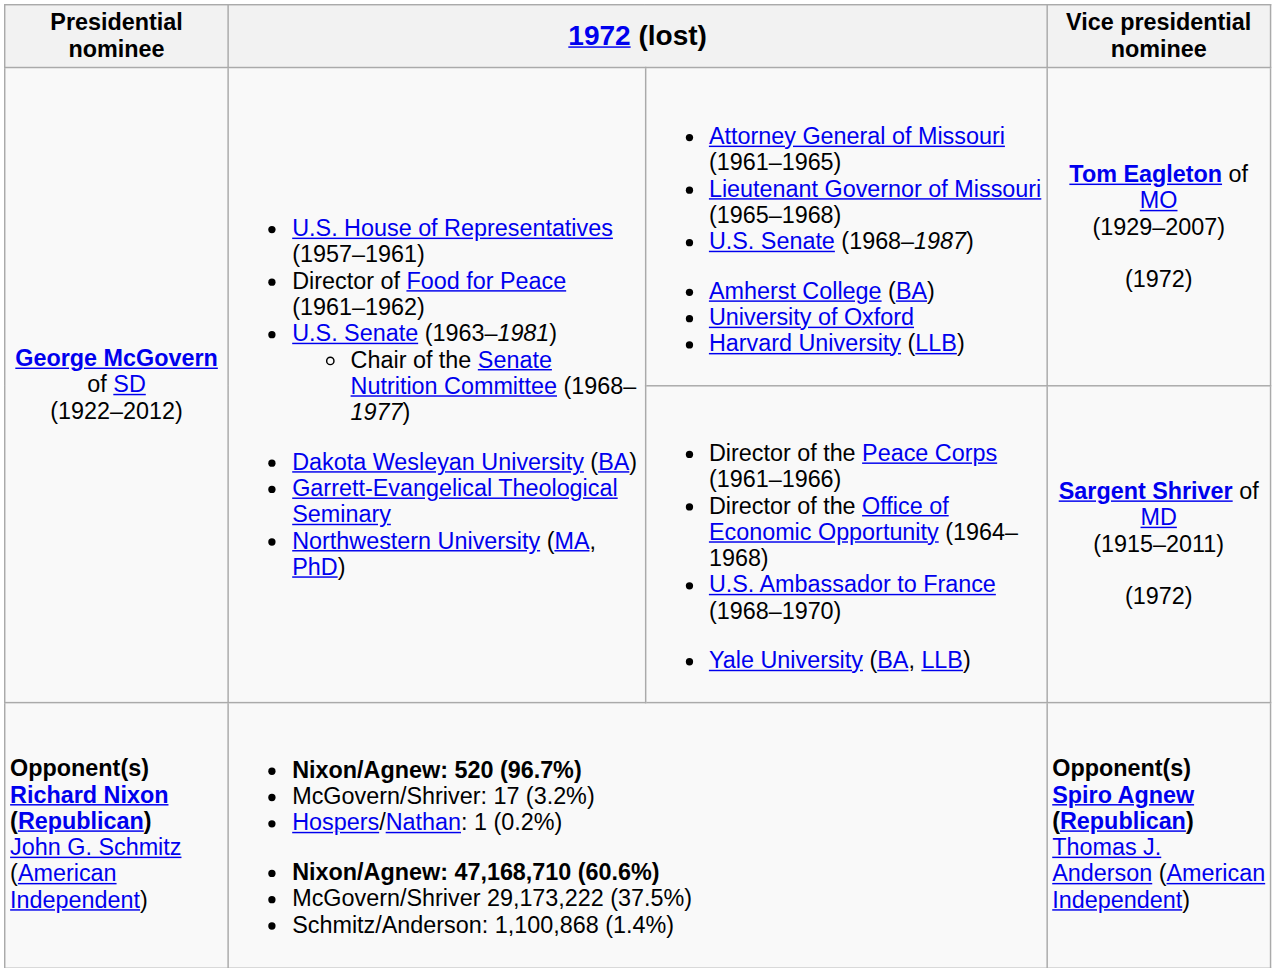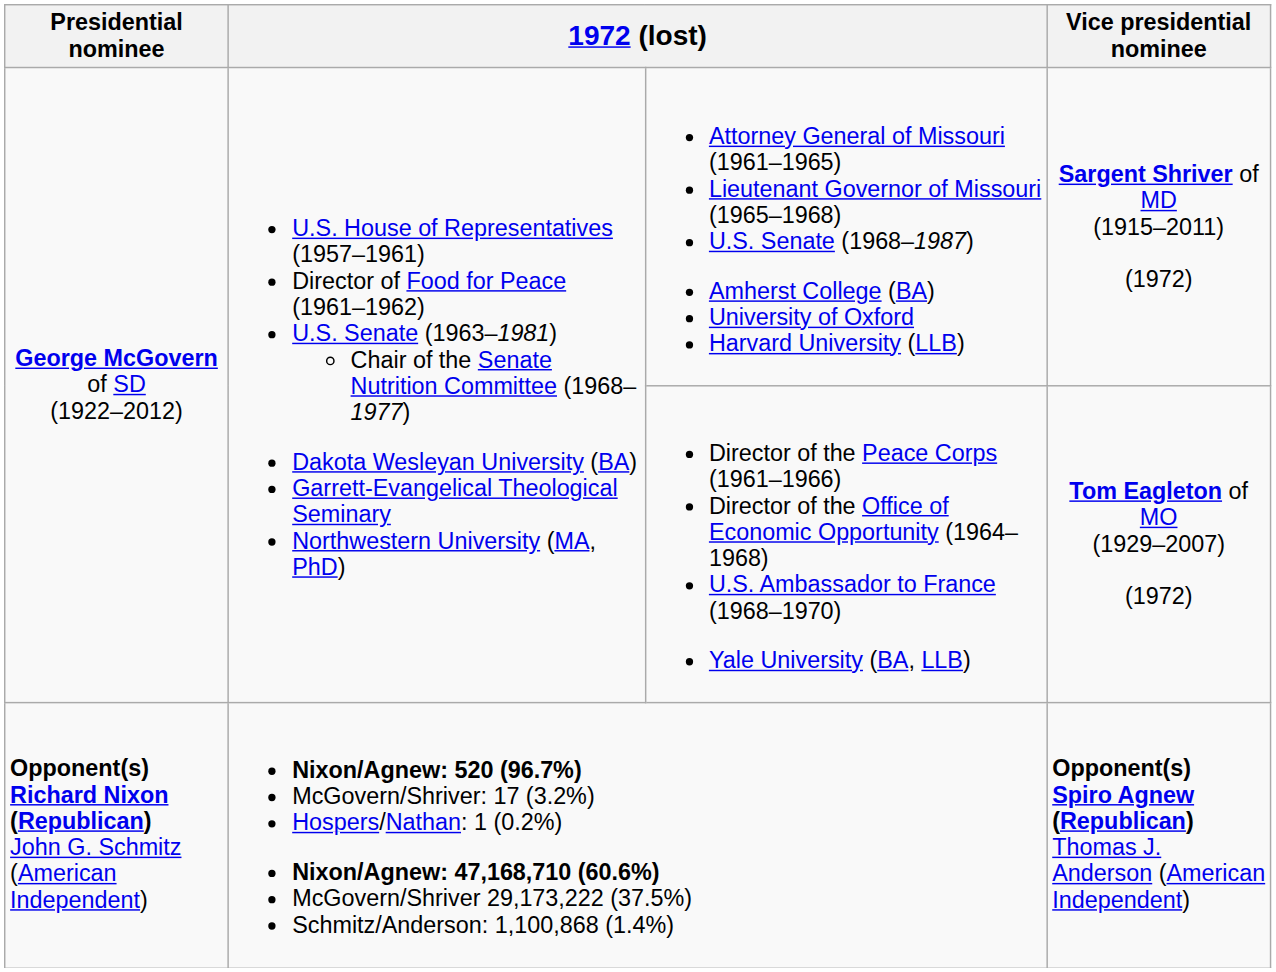(1159, 226) Tom Eagleton of MO (1929–2007) (1972) -> (1159, 226) Sargent Shriver of MD (1915–2011) (1972)
(1159, 543) Sargent Shriver of MD (1915–2011) (1972) -> (1159, 543) Tom Eagleton of MO (1929–2007) (1972)
